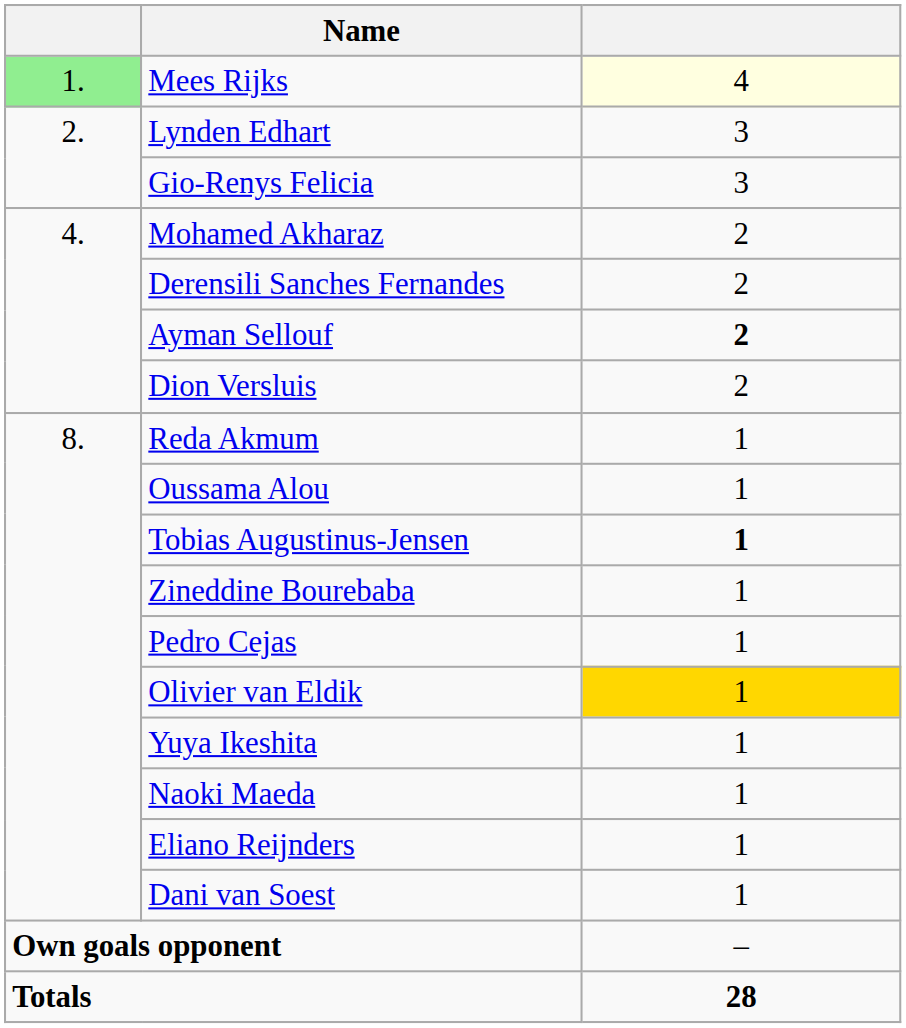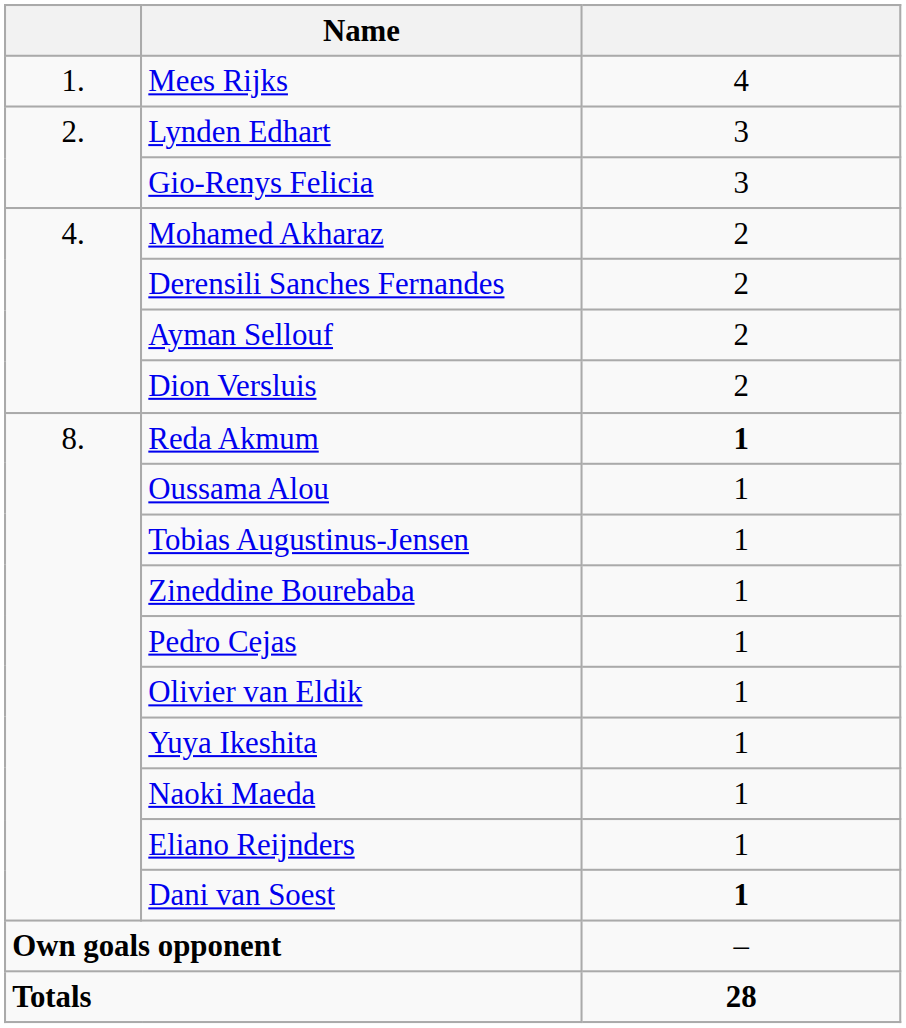(73, 81) lightgreen background -> (73, 81) no background
(741, 81) lightyellow background -> (741, 81) no background
(741, 335) bold -> (741, 335) normal
(741, 437) normal -> (741, 437) bold
(741, 538) bold -> (741, 538) normal
(741, 691) gold background -> (741, 691) no background
(741, 895) normal -> (741, 895) bold
